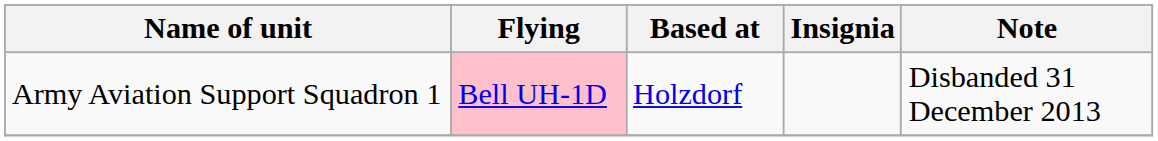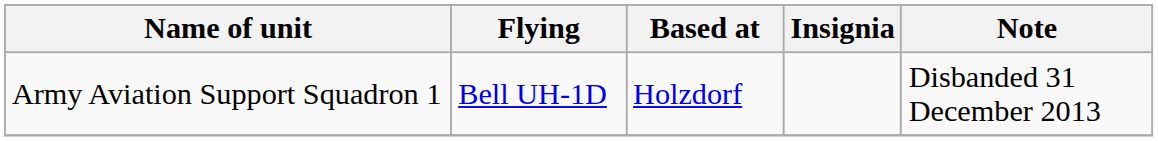(533, 93) pink background -> (533, 93) no background
